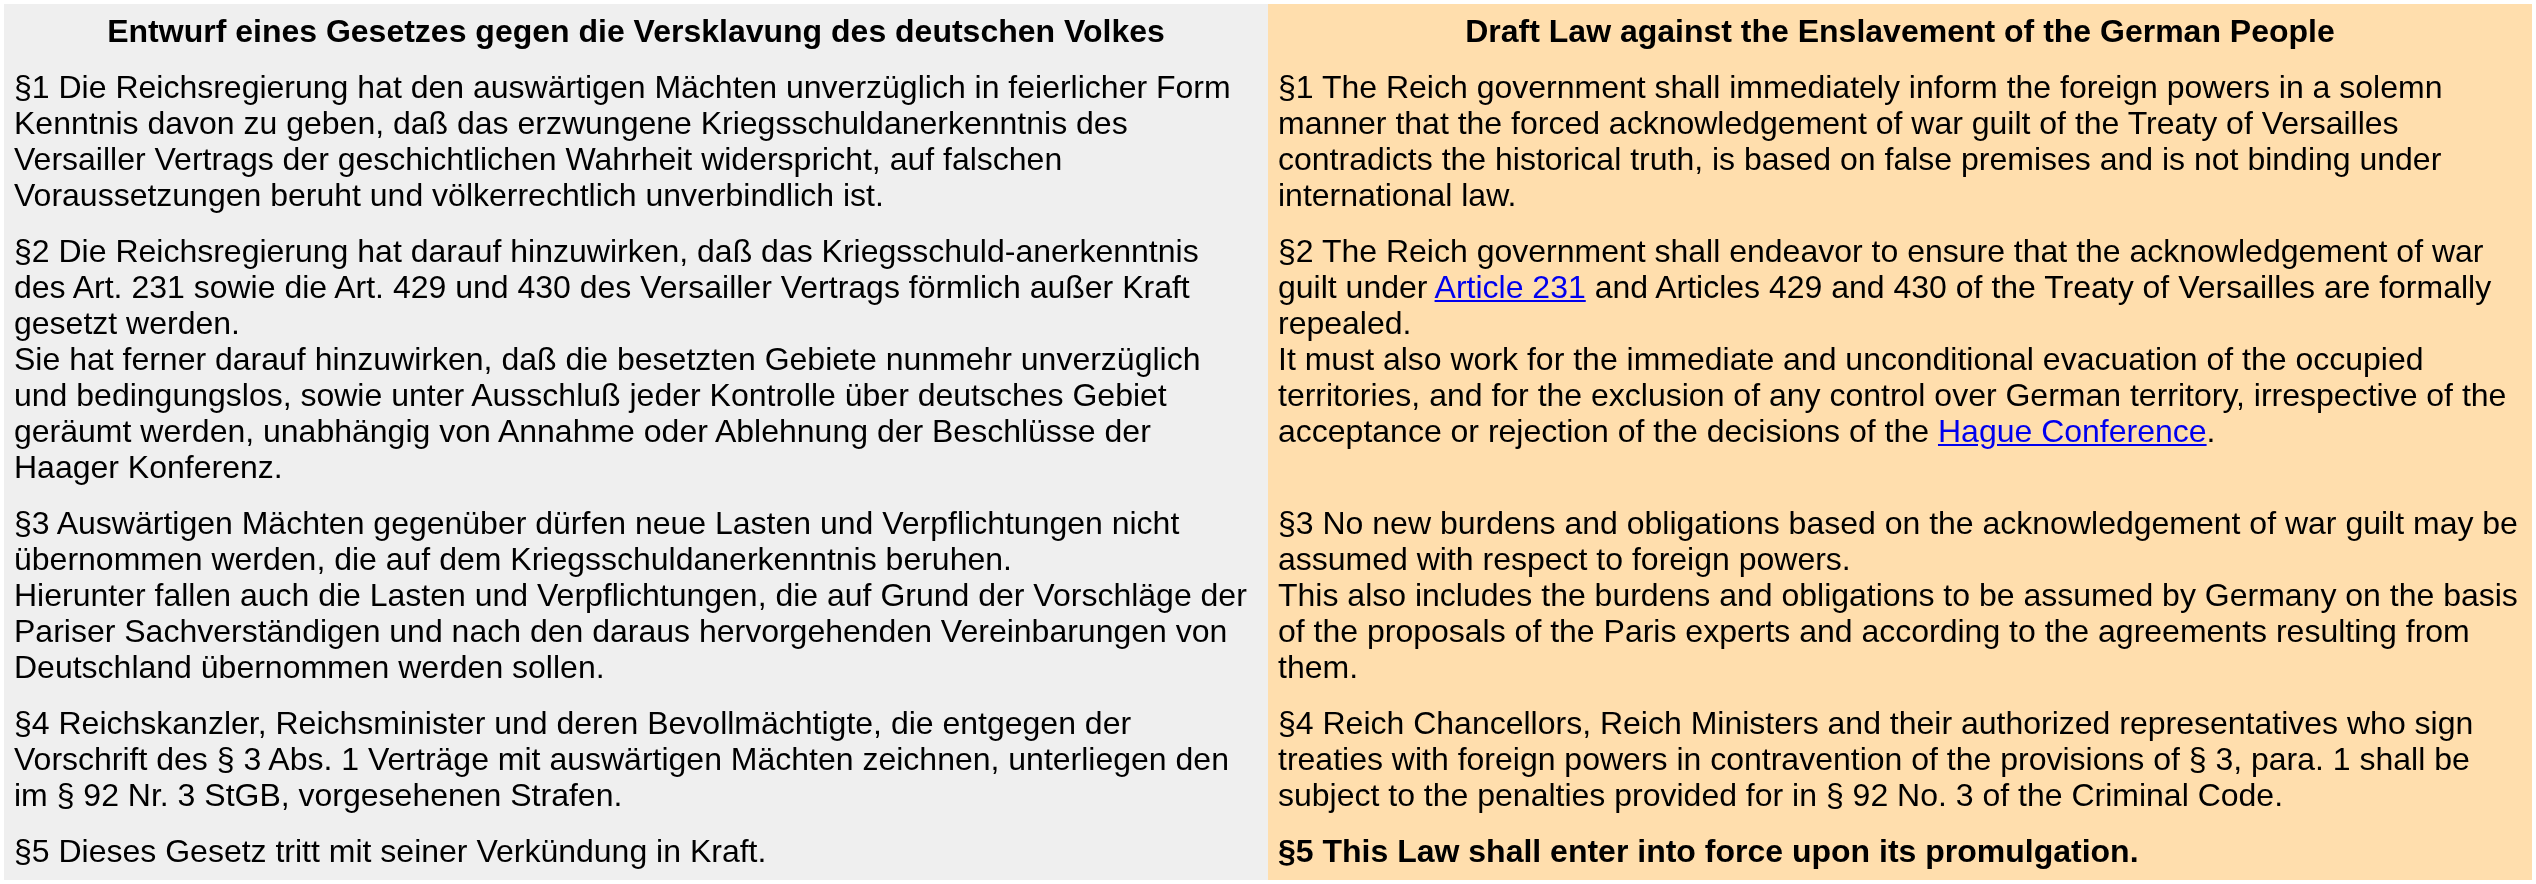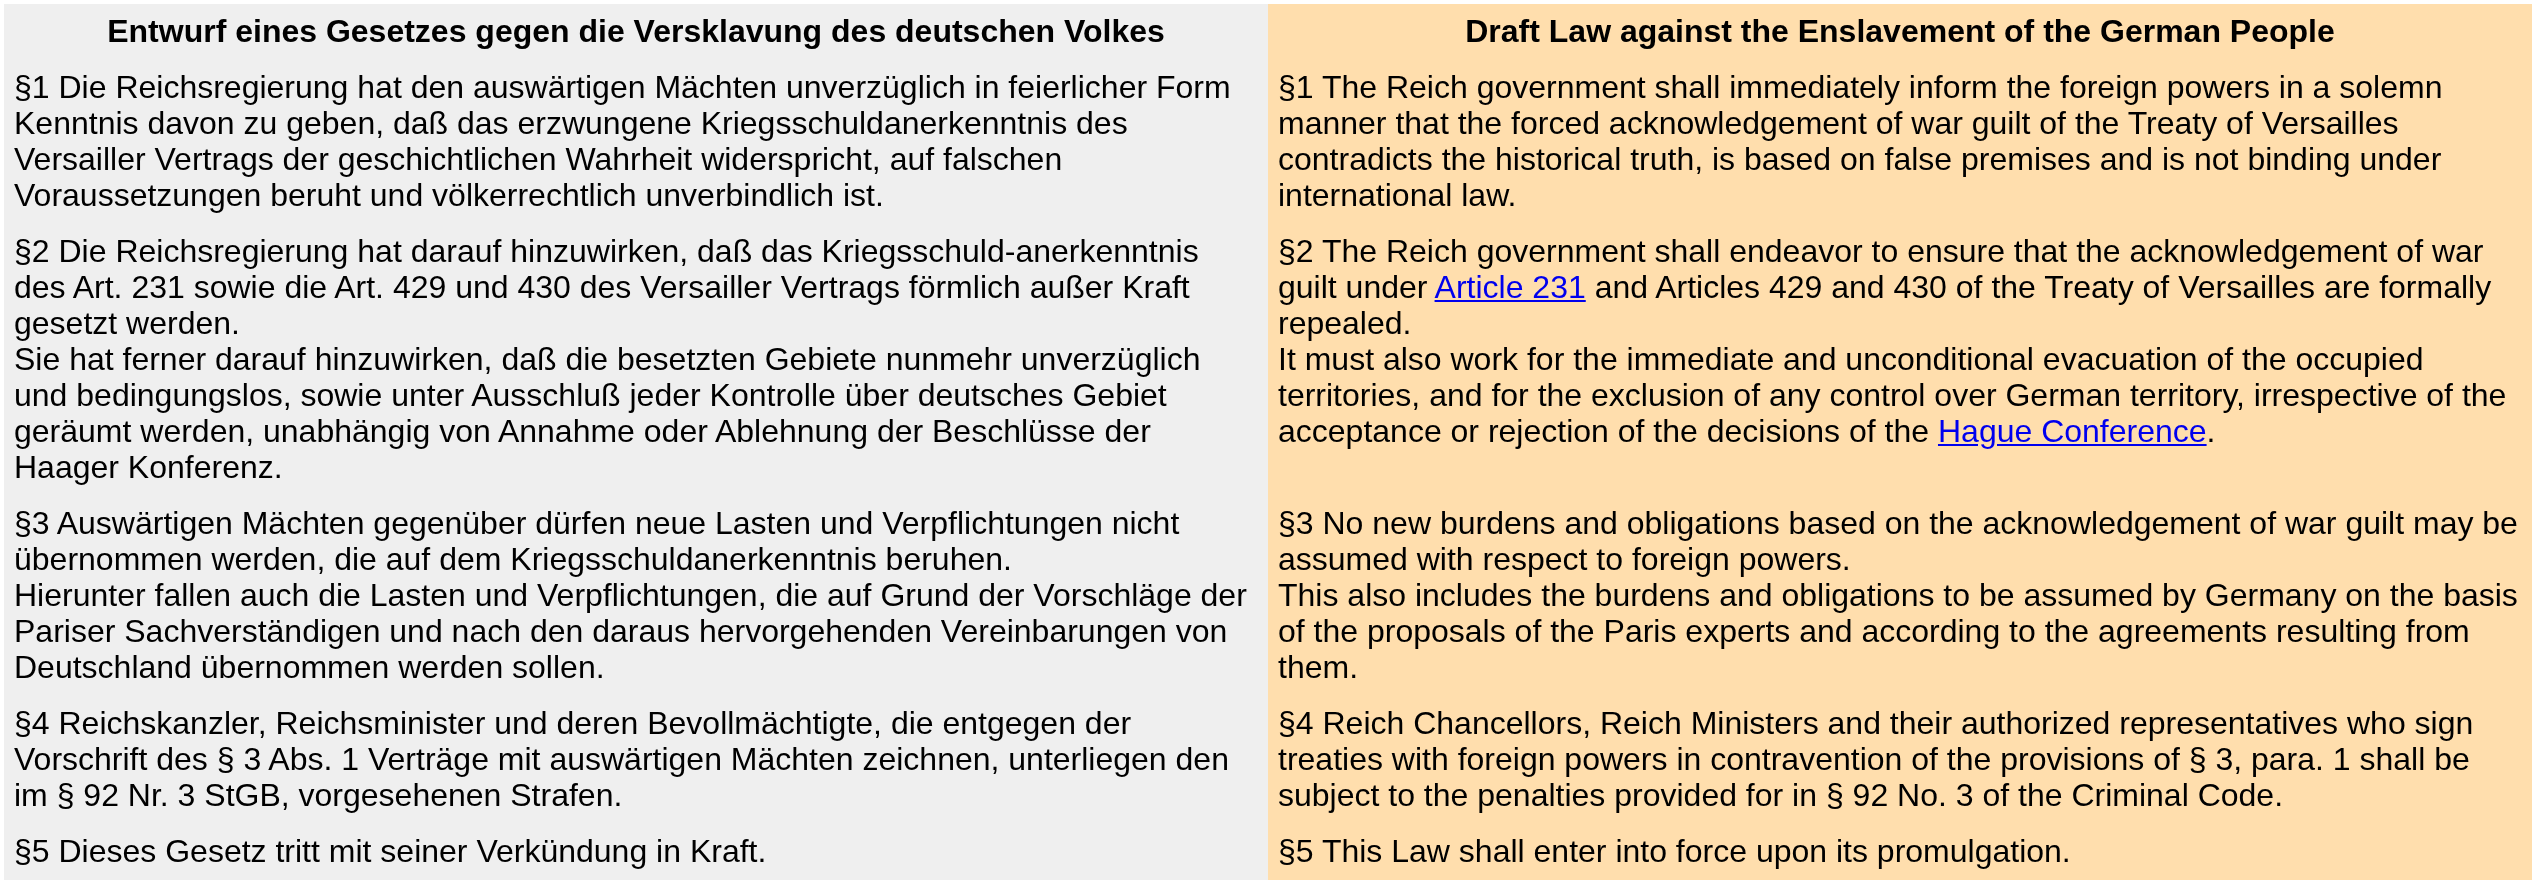(1708, 851) bold -> (1674, 851) normal
